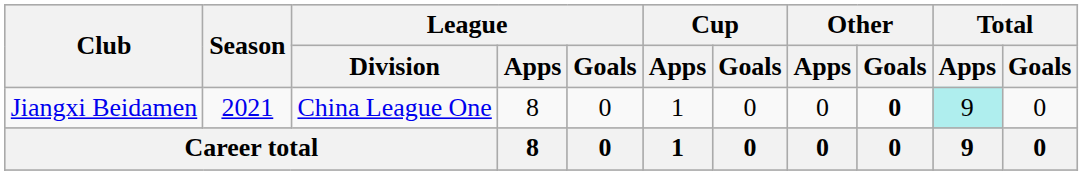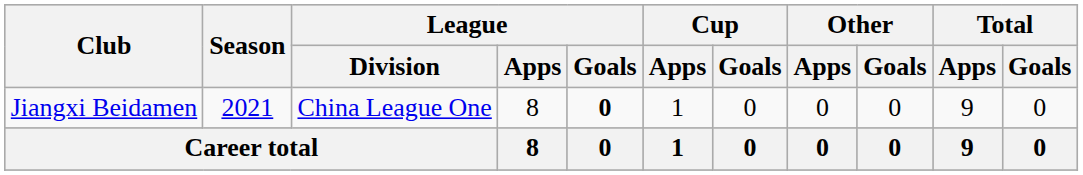(605, 107) normal -> (605, 107) bold
(895, 107) bold -> (895, 107) normal
(967, 107) paleturquoise background -> (967, 107) no background
